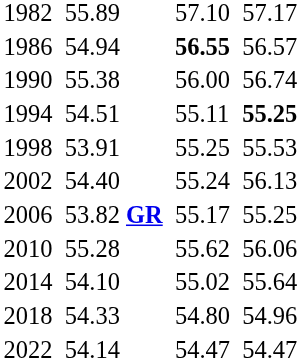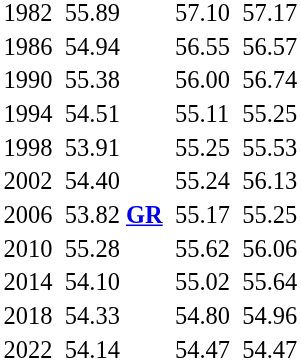(202, 46) bold -> (202, 46) normal
(270, 114) bold -> (270, 114) normal
